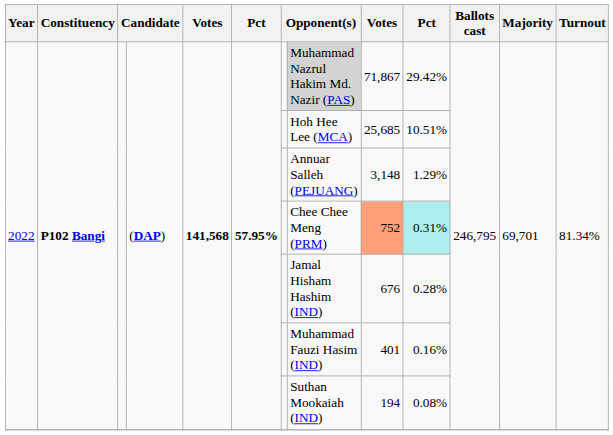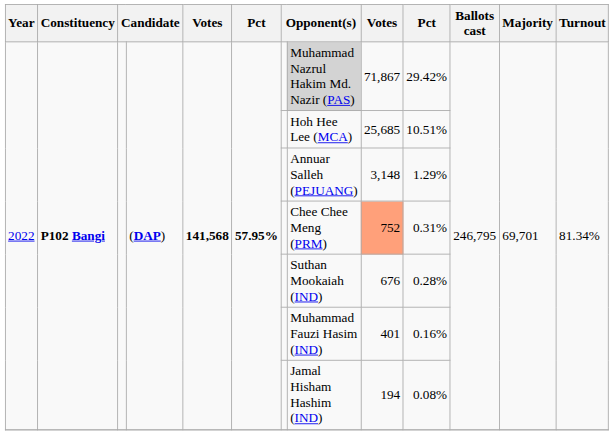(430, 227) paleturquoise background -> (430, 227) no background
(311, 288) Jamal Hisham Hashim (IND) -> (317, 281) Suthan Mookaiah (IND)
(317, 402) Suthan Mookaiah (IND) -> (311, 395) Jamal Hisham Hashim (IND)
